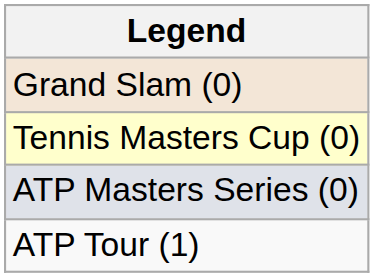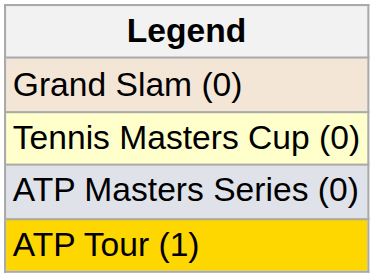(106, 244) no background -> (106, 244) gold background
